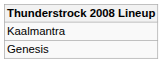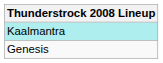(36, 31) no background -> (36, 31) paleturquoise background
